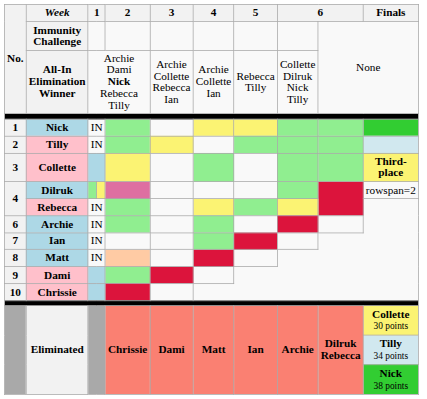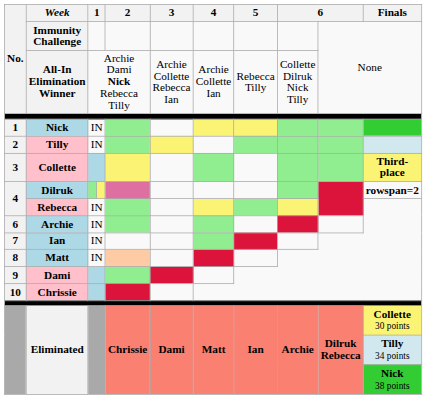(391, 190) normal -> (392, 190) bold
